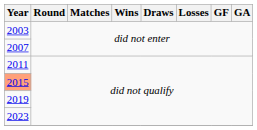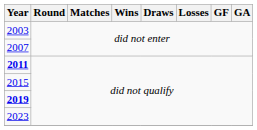(18, 64) normal -> (18, 64) bold
(18, 82) lightsalmon background -> (18, 82) no background
(18, 99) normal -> (18, 99) bold
